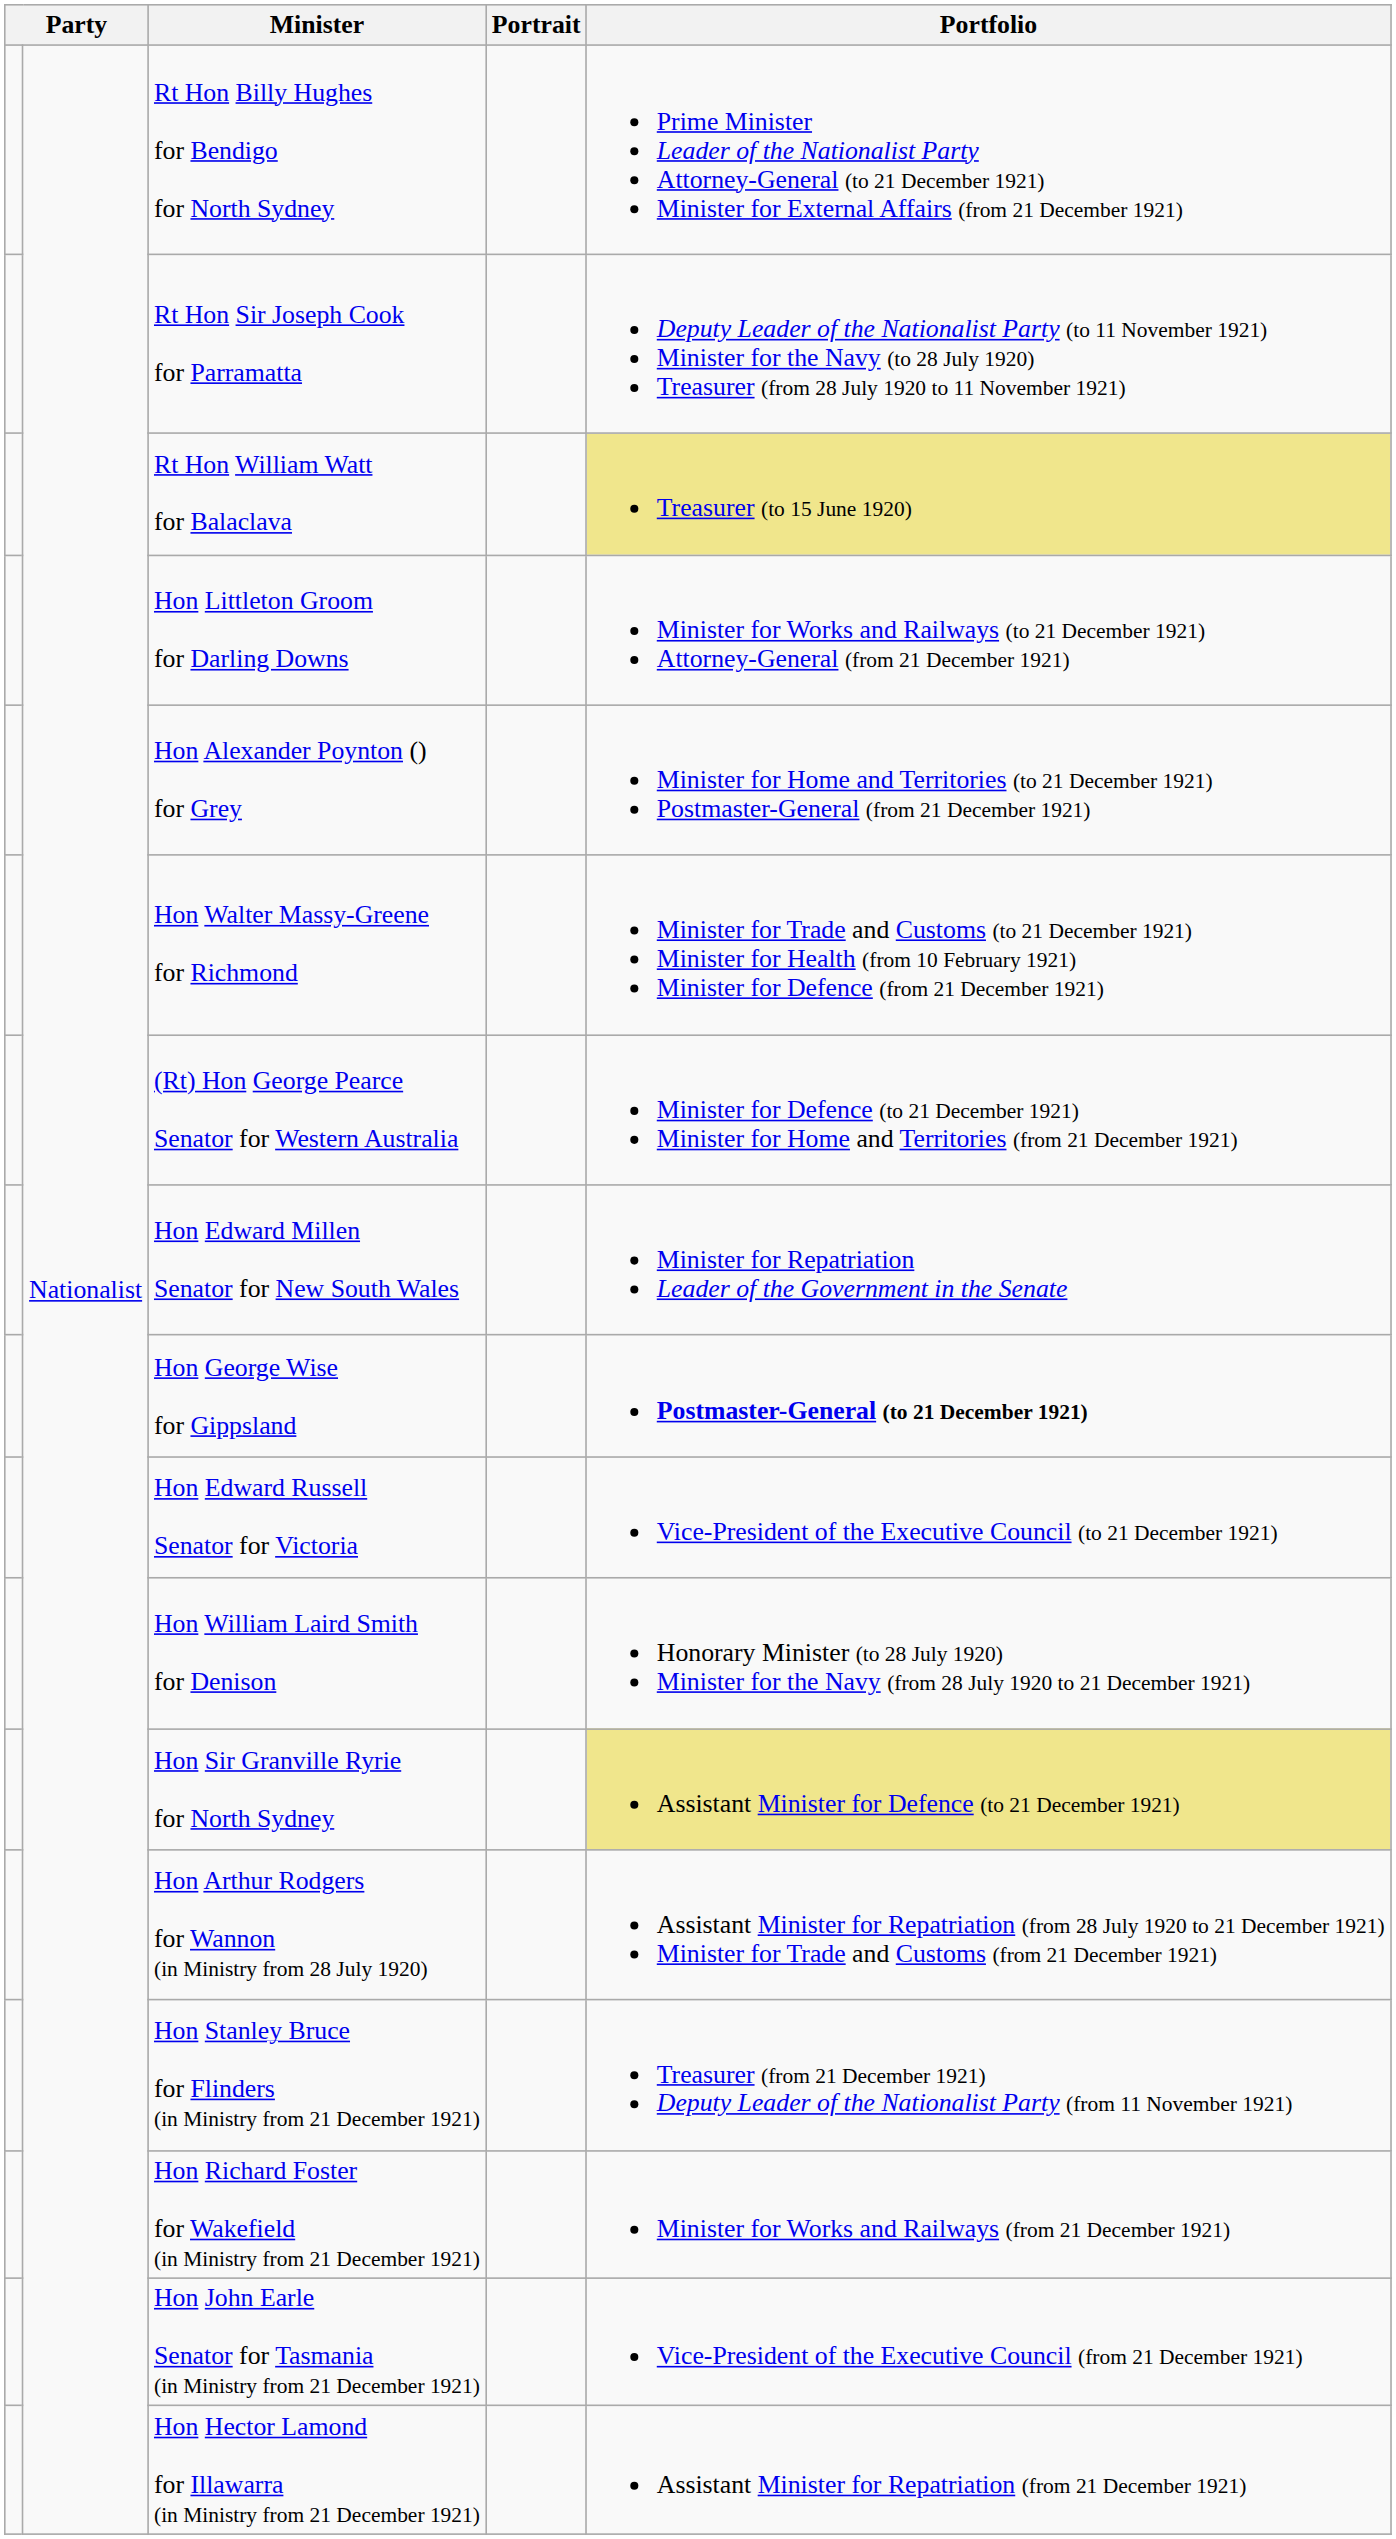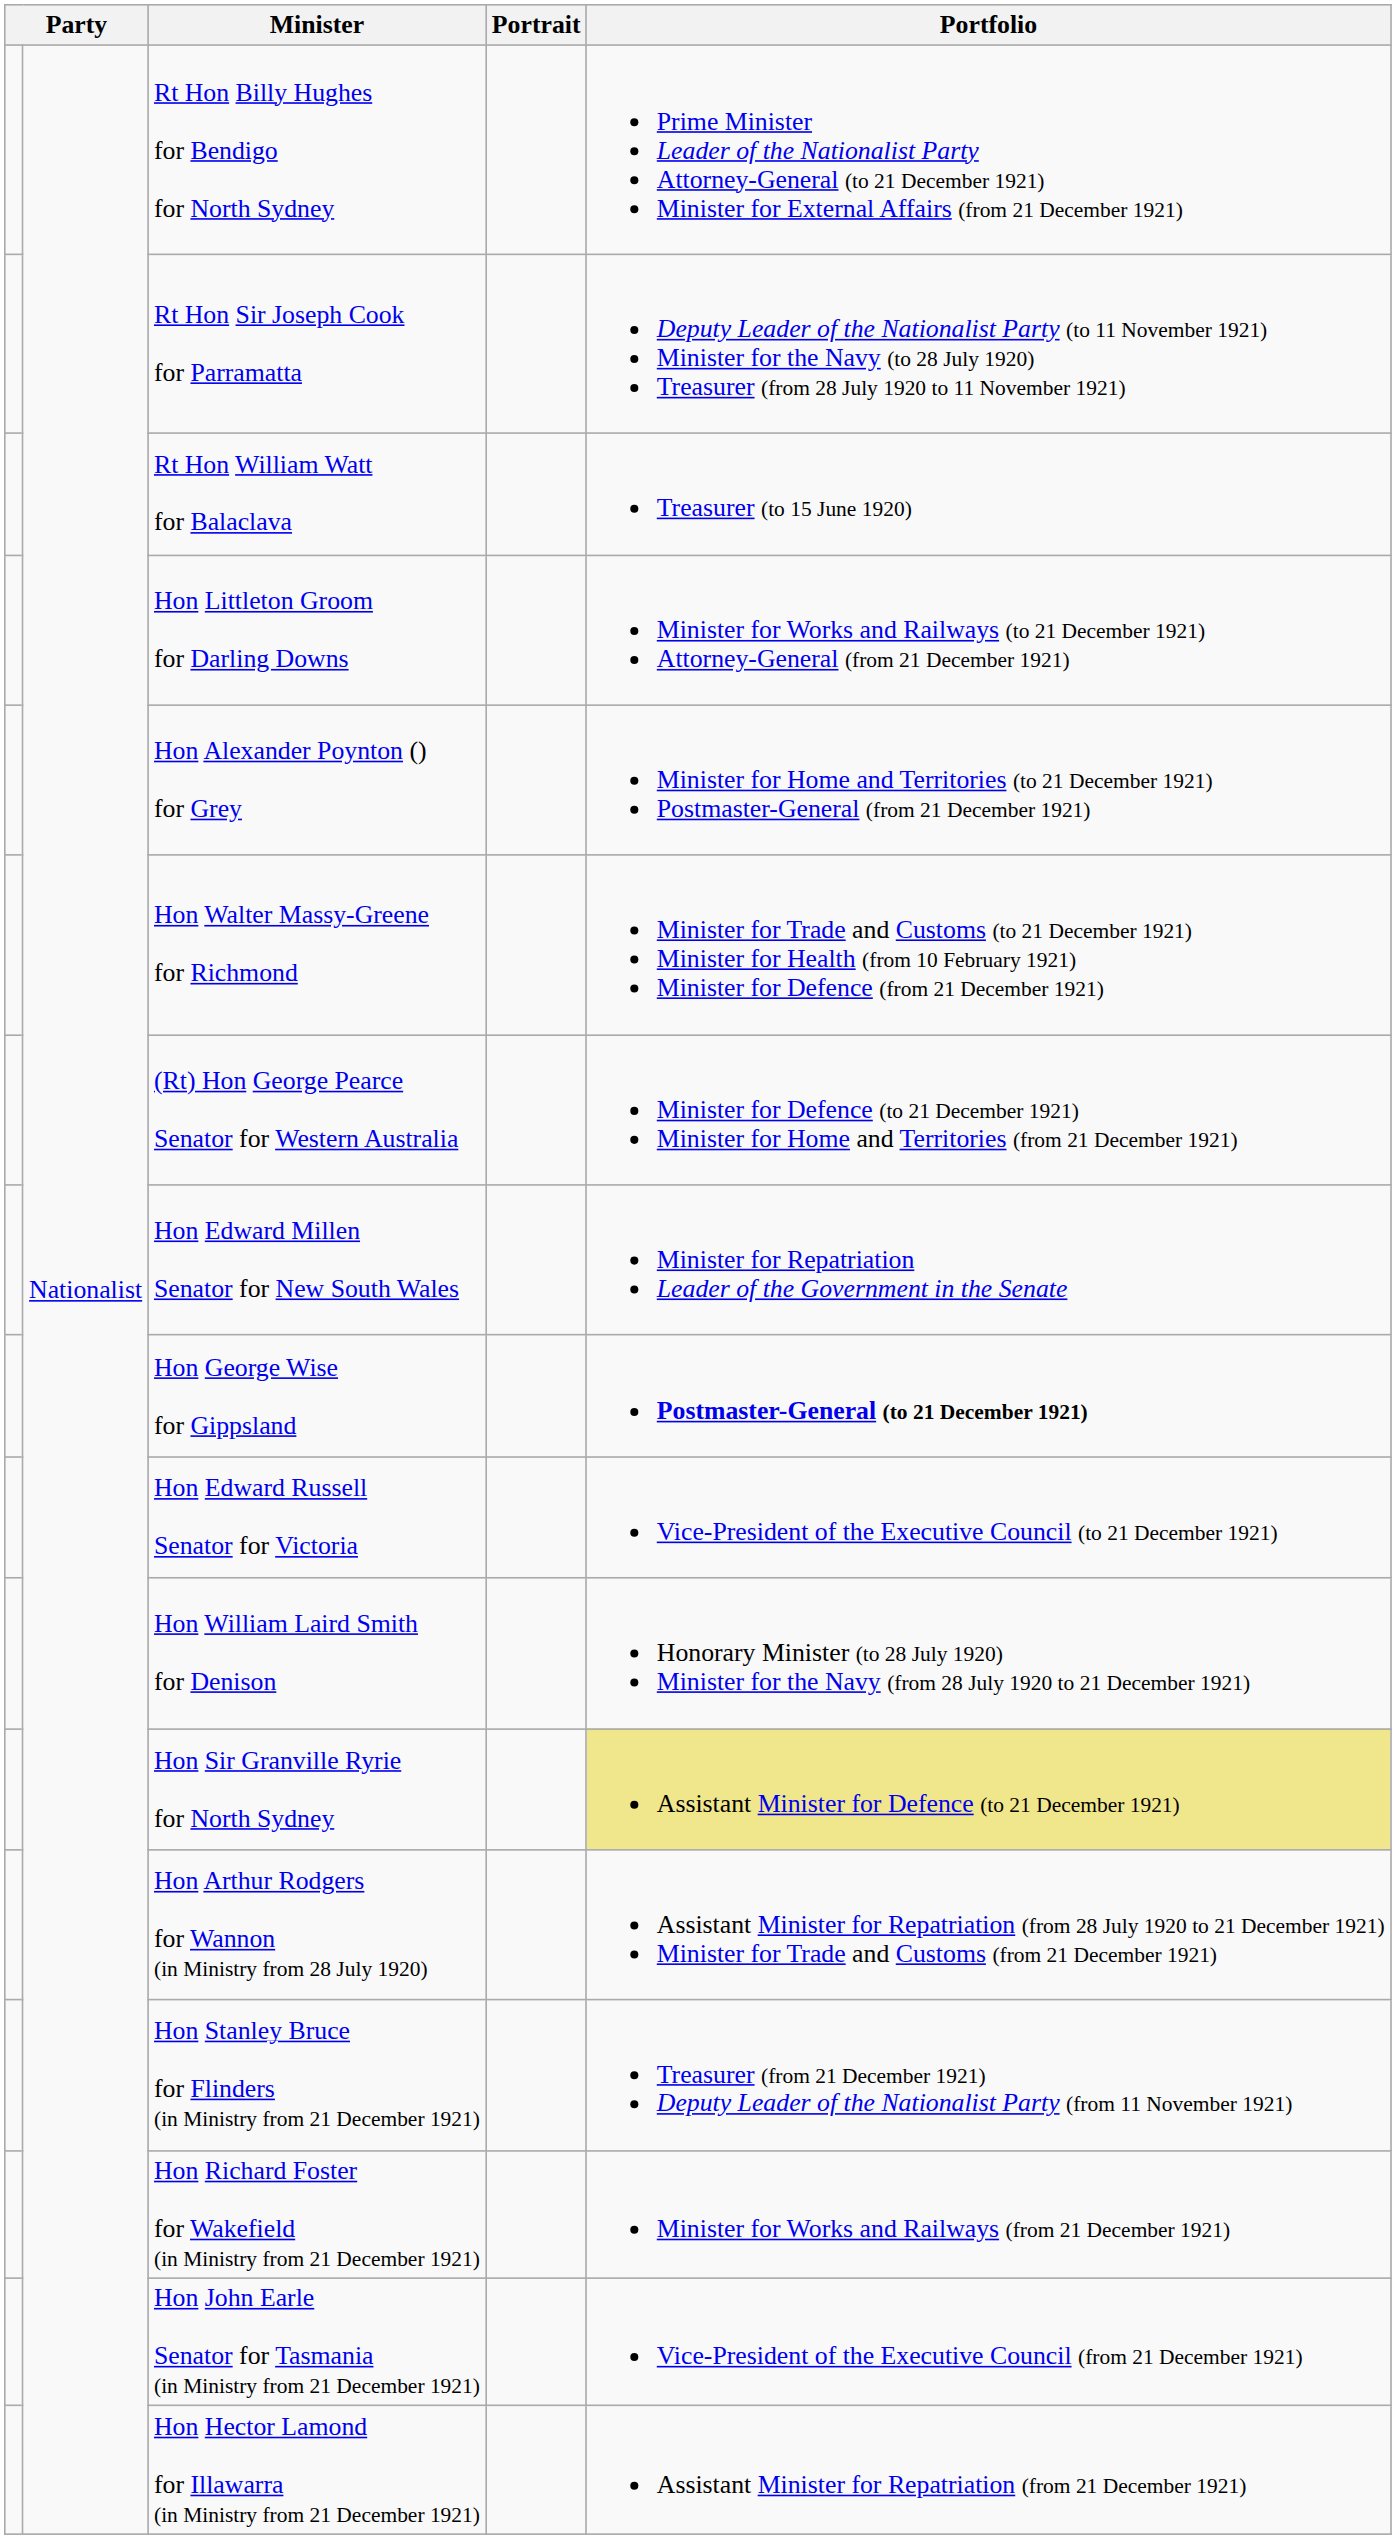(988, 508) khaki background -> (988, 508) no background
